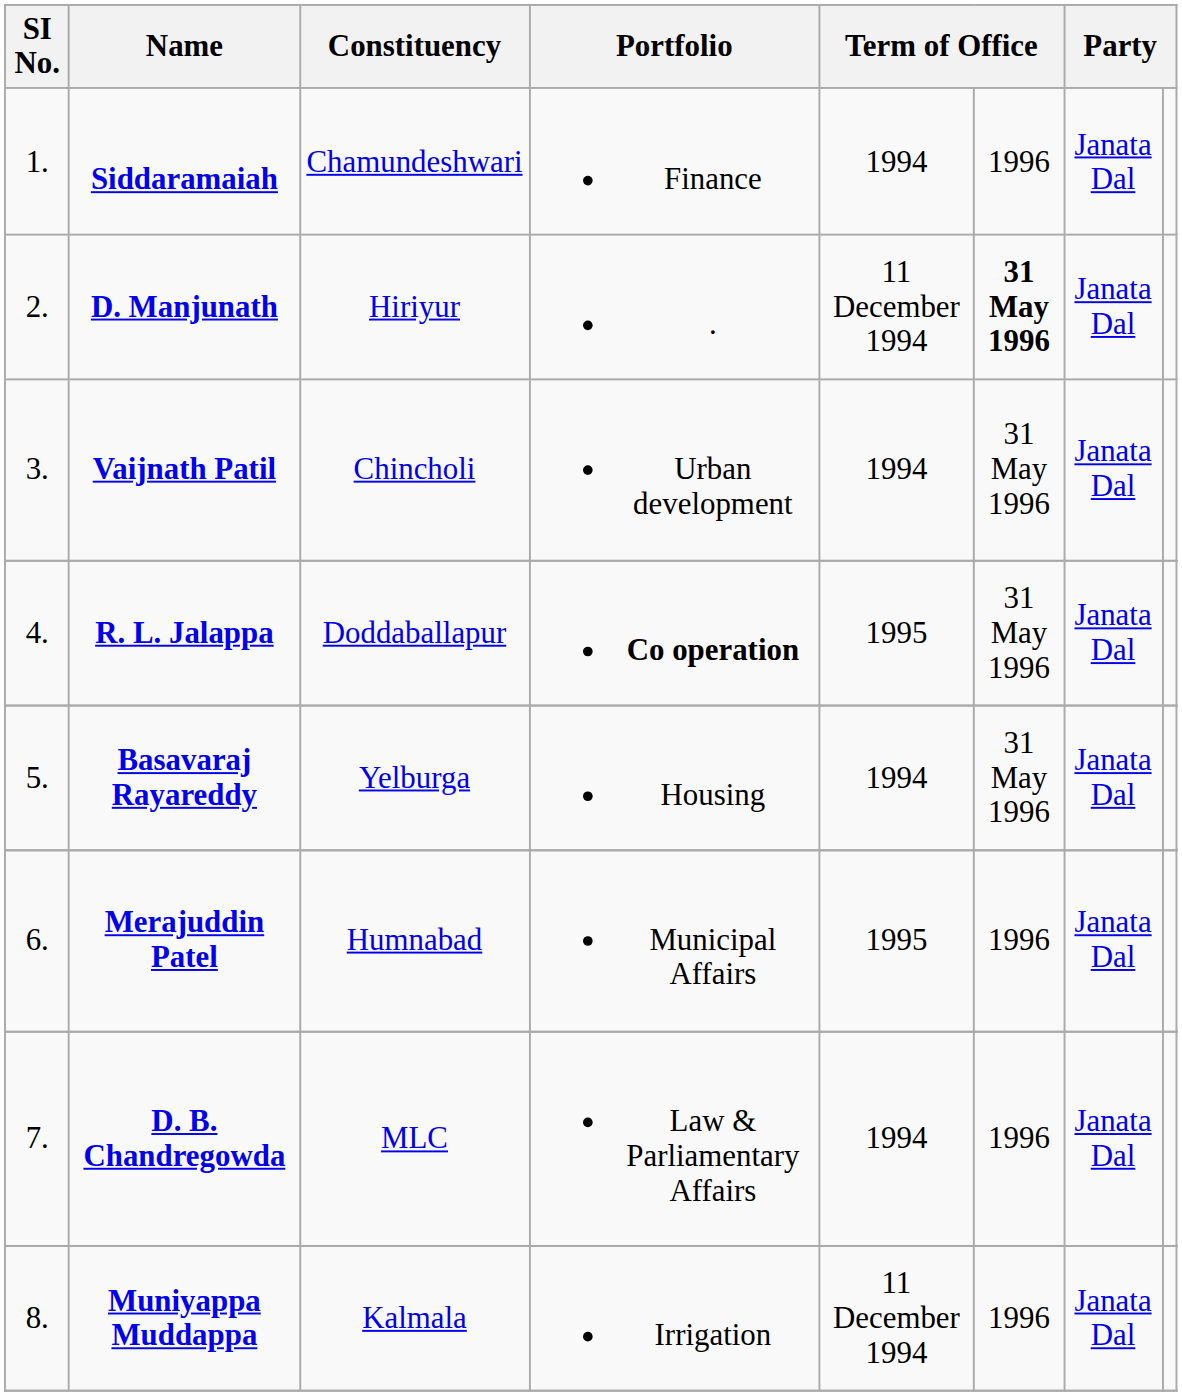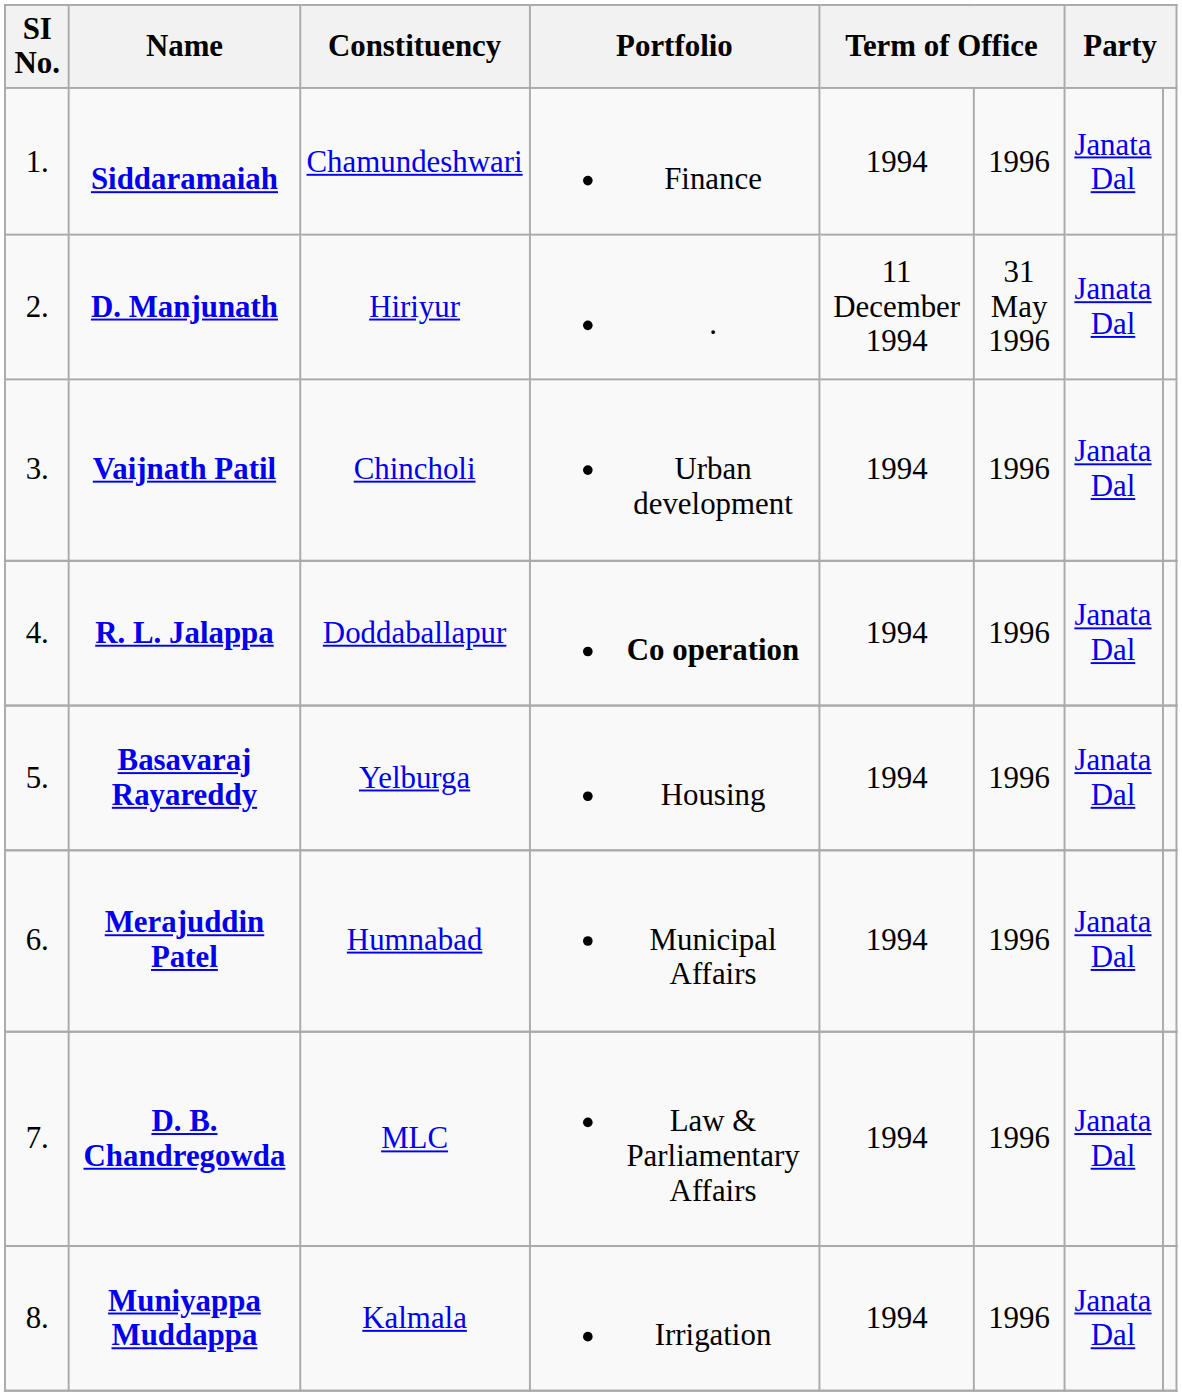(1019, 306) bold -> (1019, 306) normal
(1019, 469) 31 May 1996 -> (1019, 469) 1996
(896, 632) 1995 -> (897, 632) 1994
(1019, 632) 31 May 1996 -> (1019, 632) 1996
(1019, 777) 31 May 1996 -> (1019, 777) 1996
(896, 940) 1995 -> (897, 940) 1994
(896, 1318) 11 December 1994 -> (897, 1318) 1994
